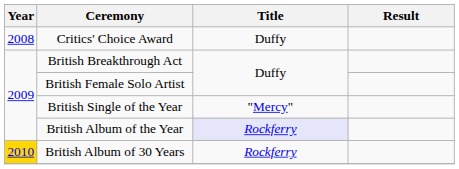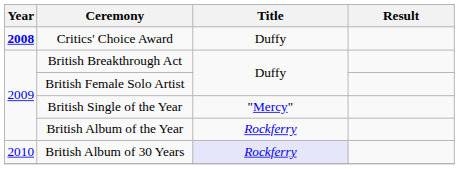(21, 38) normal -> (21, 38) bold
(270, 129) lavender background -> (270, 129) no background
(21, 152) gold background -> (21, 152) no background
(270, 152) no background -> (270, 152) lavender background
